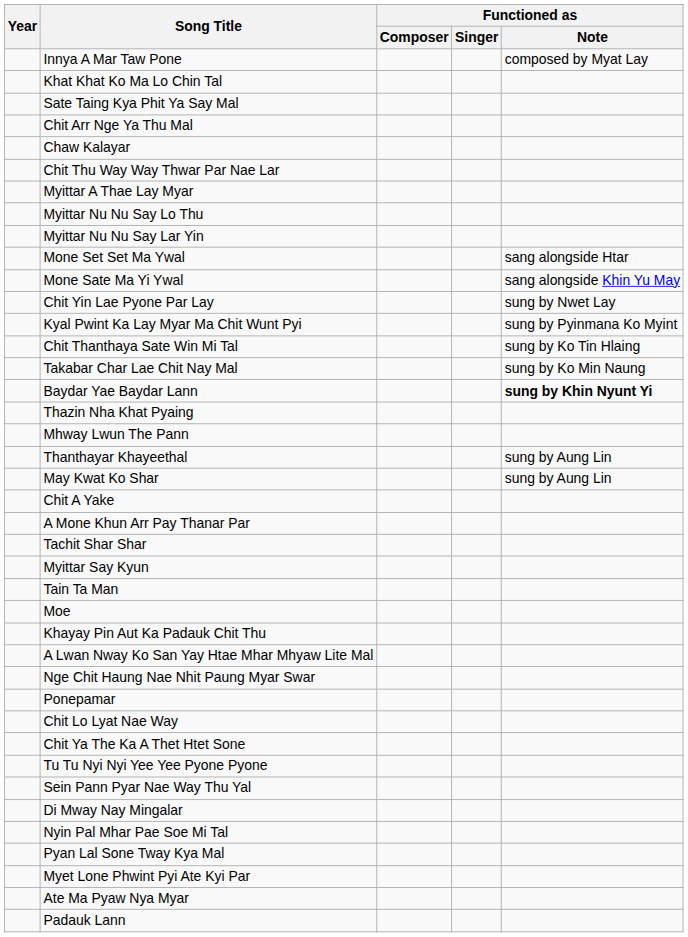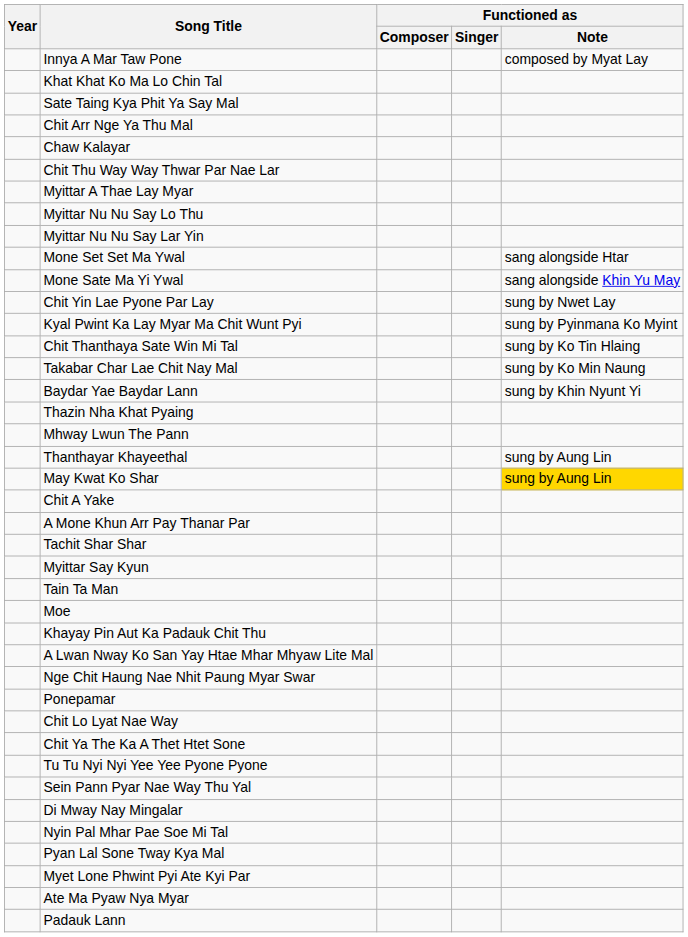(579, 390) bold -> (573, 390) normal
(558, 479) no background -> (558, 479) gold background
